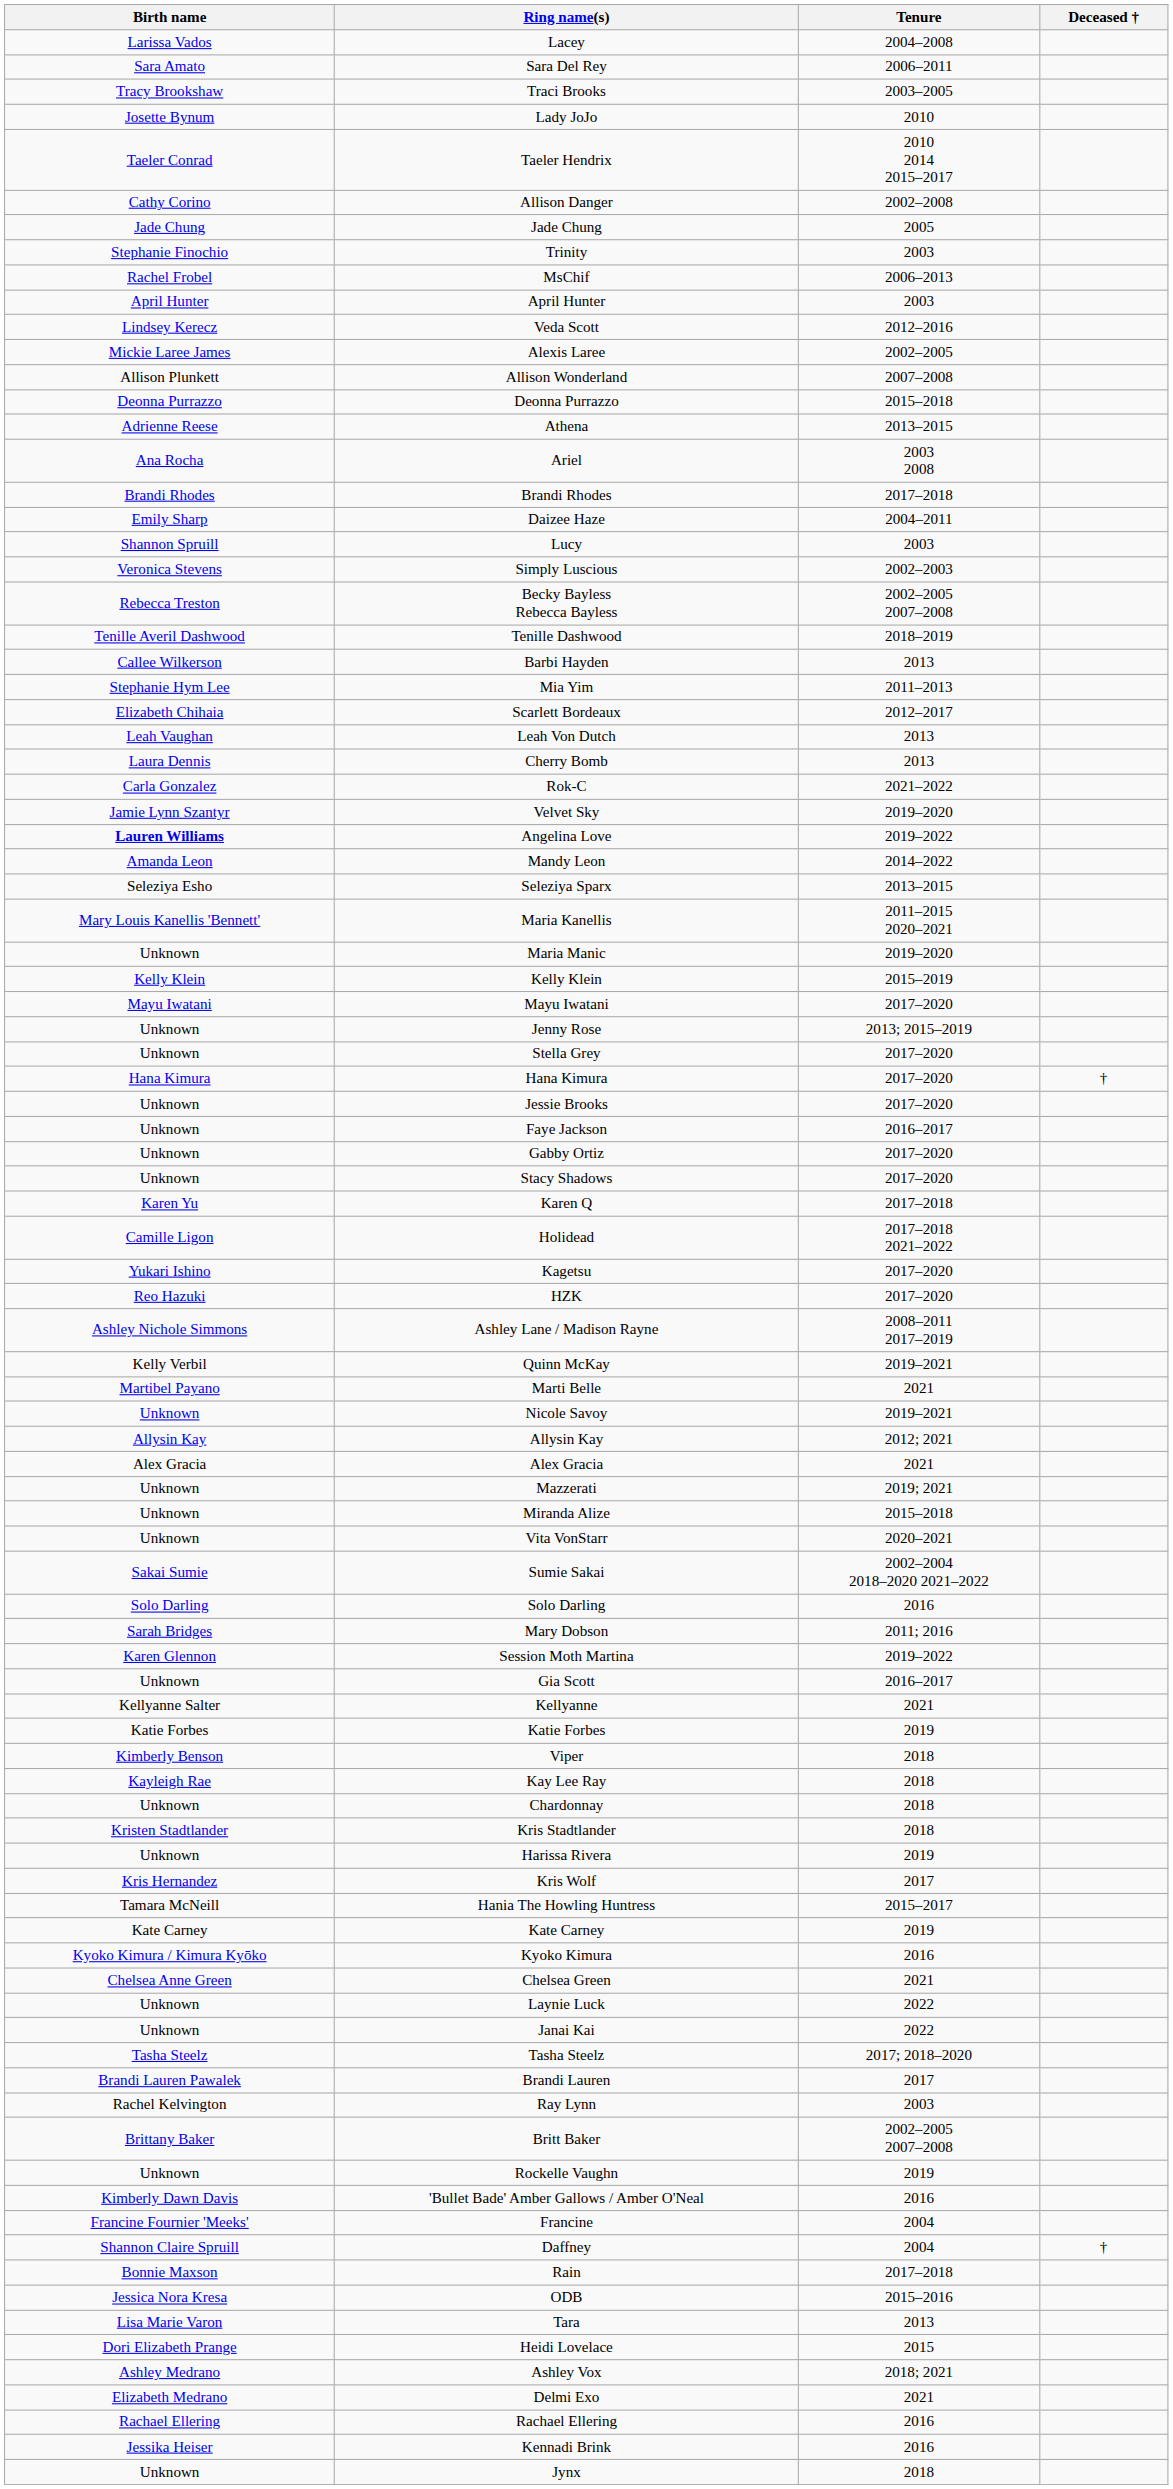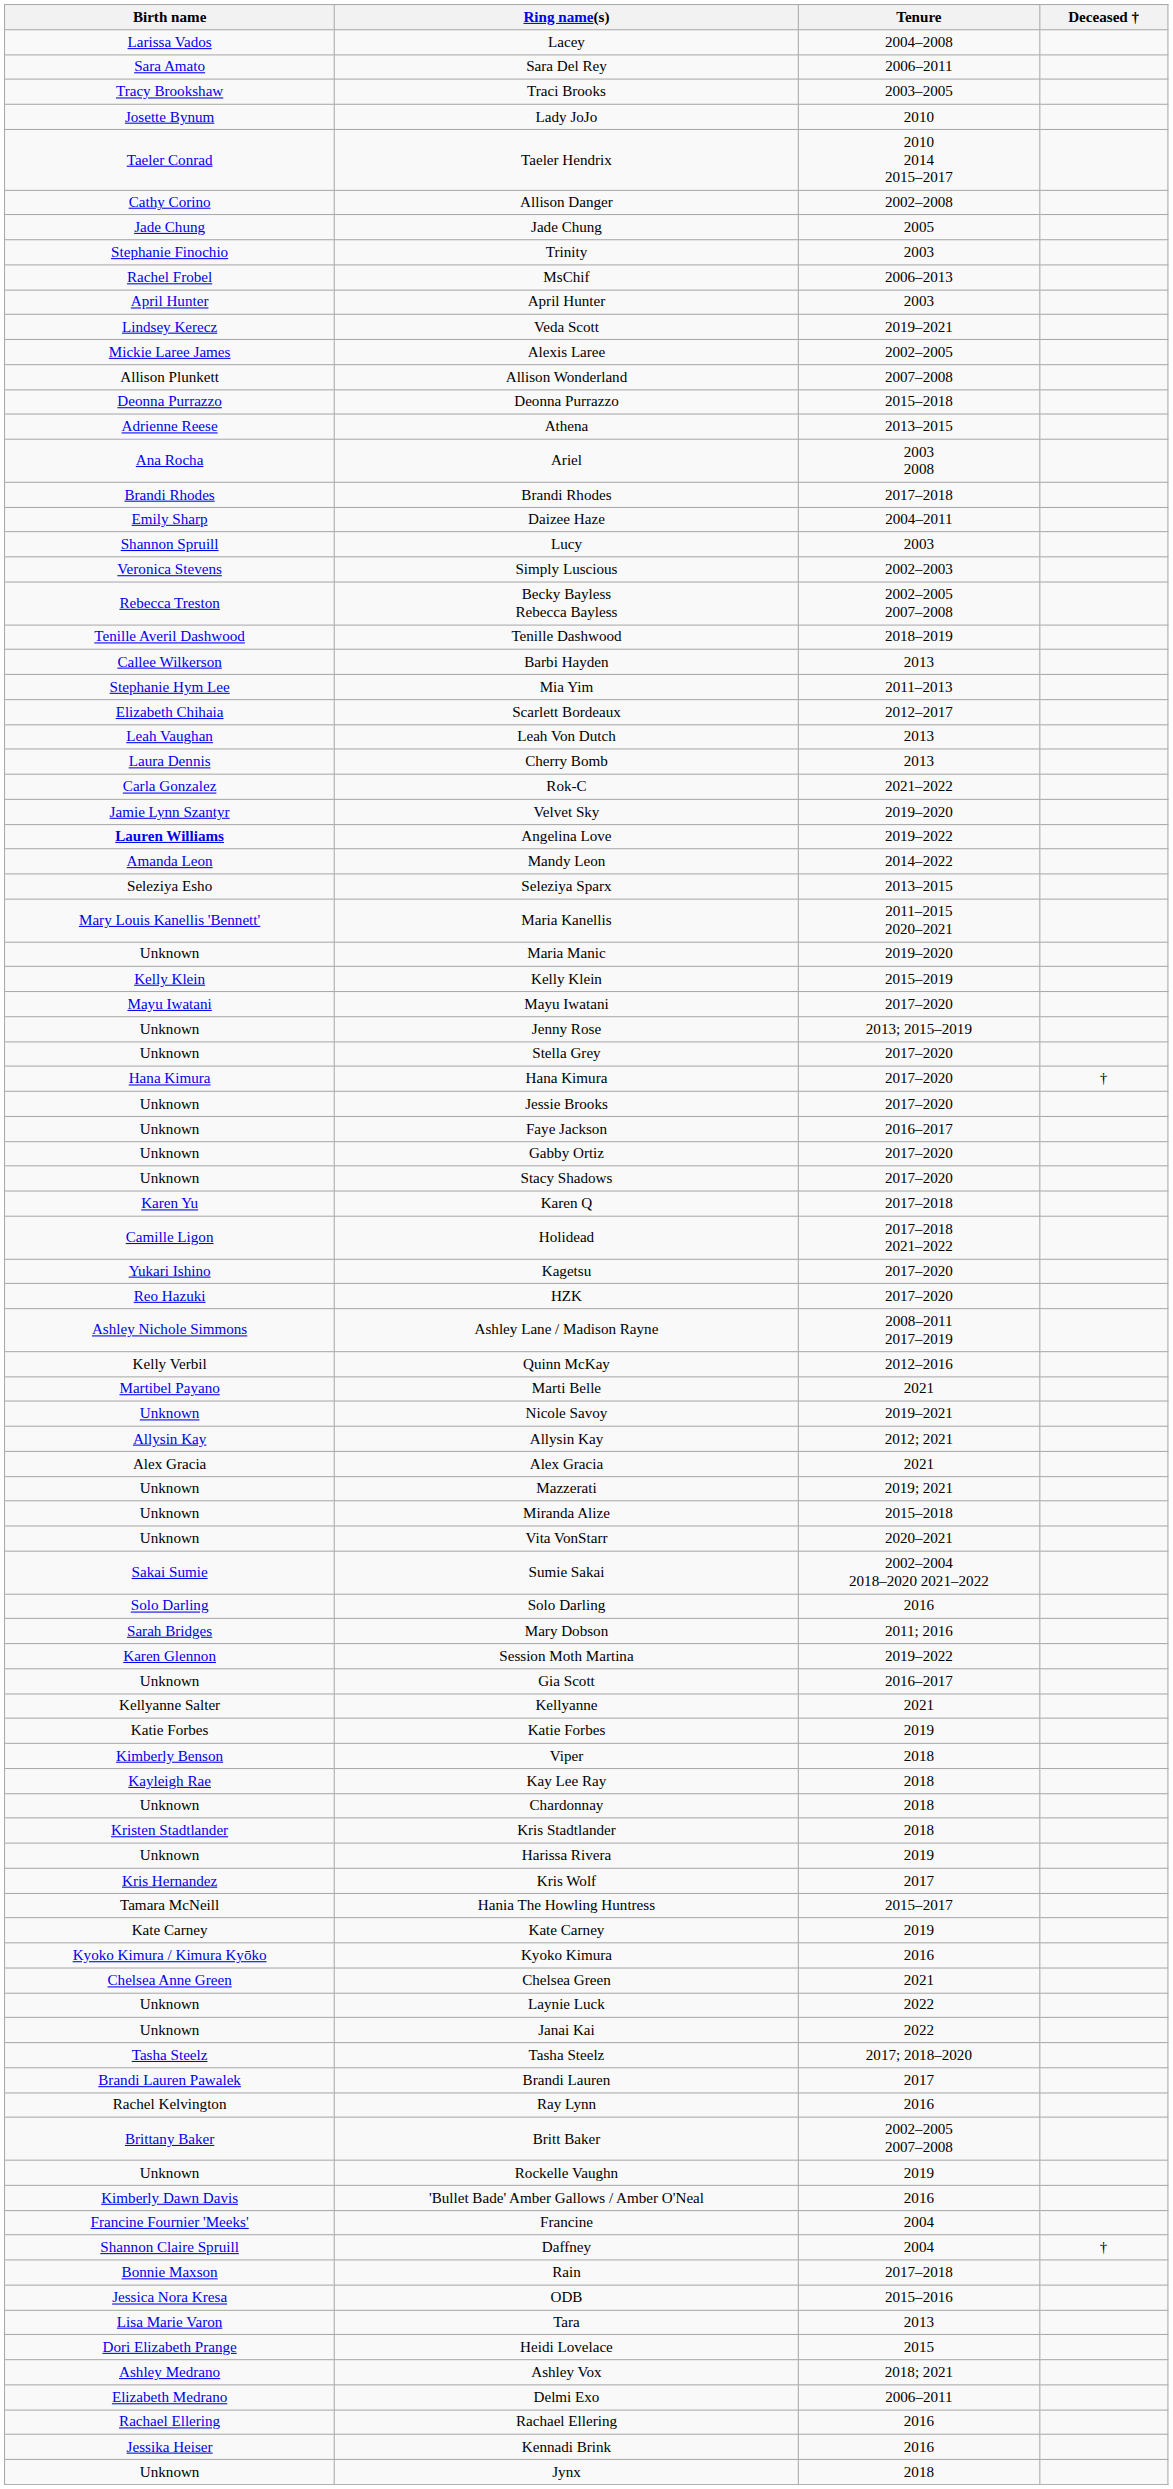(919, 327) 2012–2016 -> (919, 327) 2019–2021
(919, 1364) 2019–2021 -> (919, 1364) 2012–2016
(919, 2105) 2003 -> (919, 2105) 2016
(919, 2397) 2021 -> (919, 2397) 2006–2011
